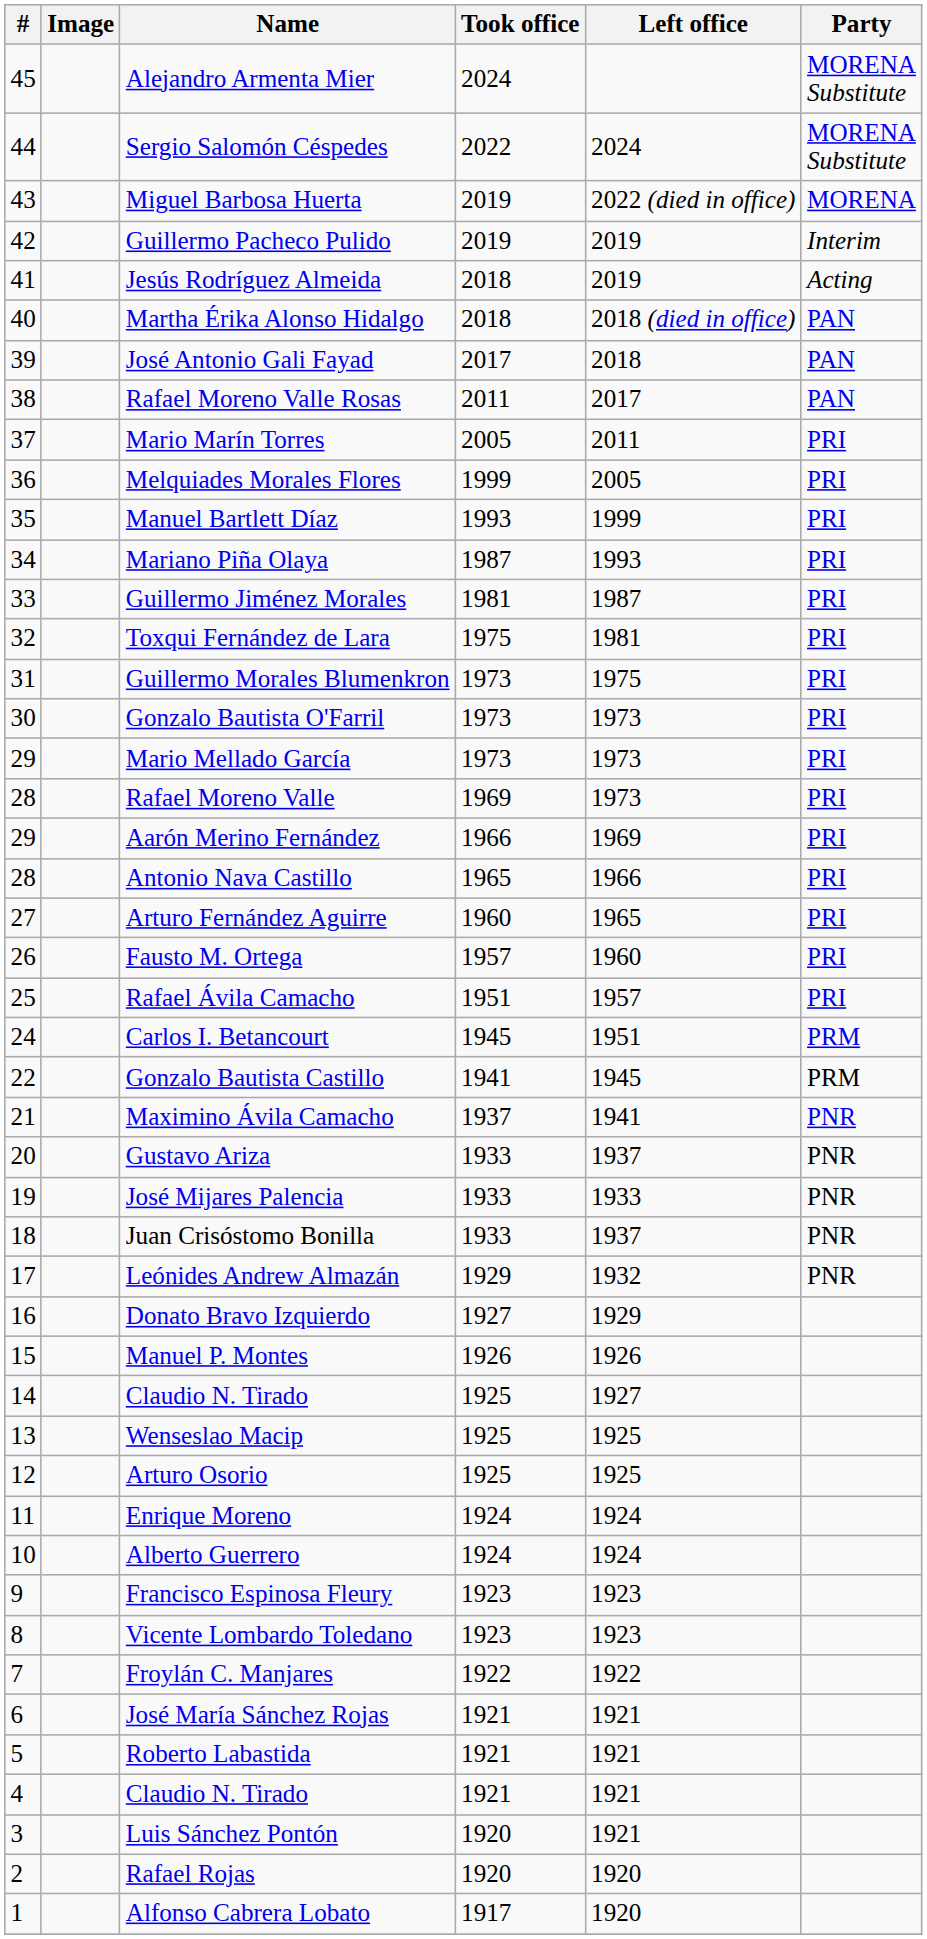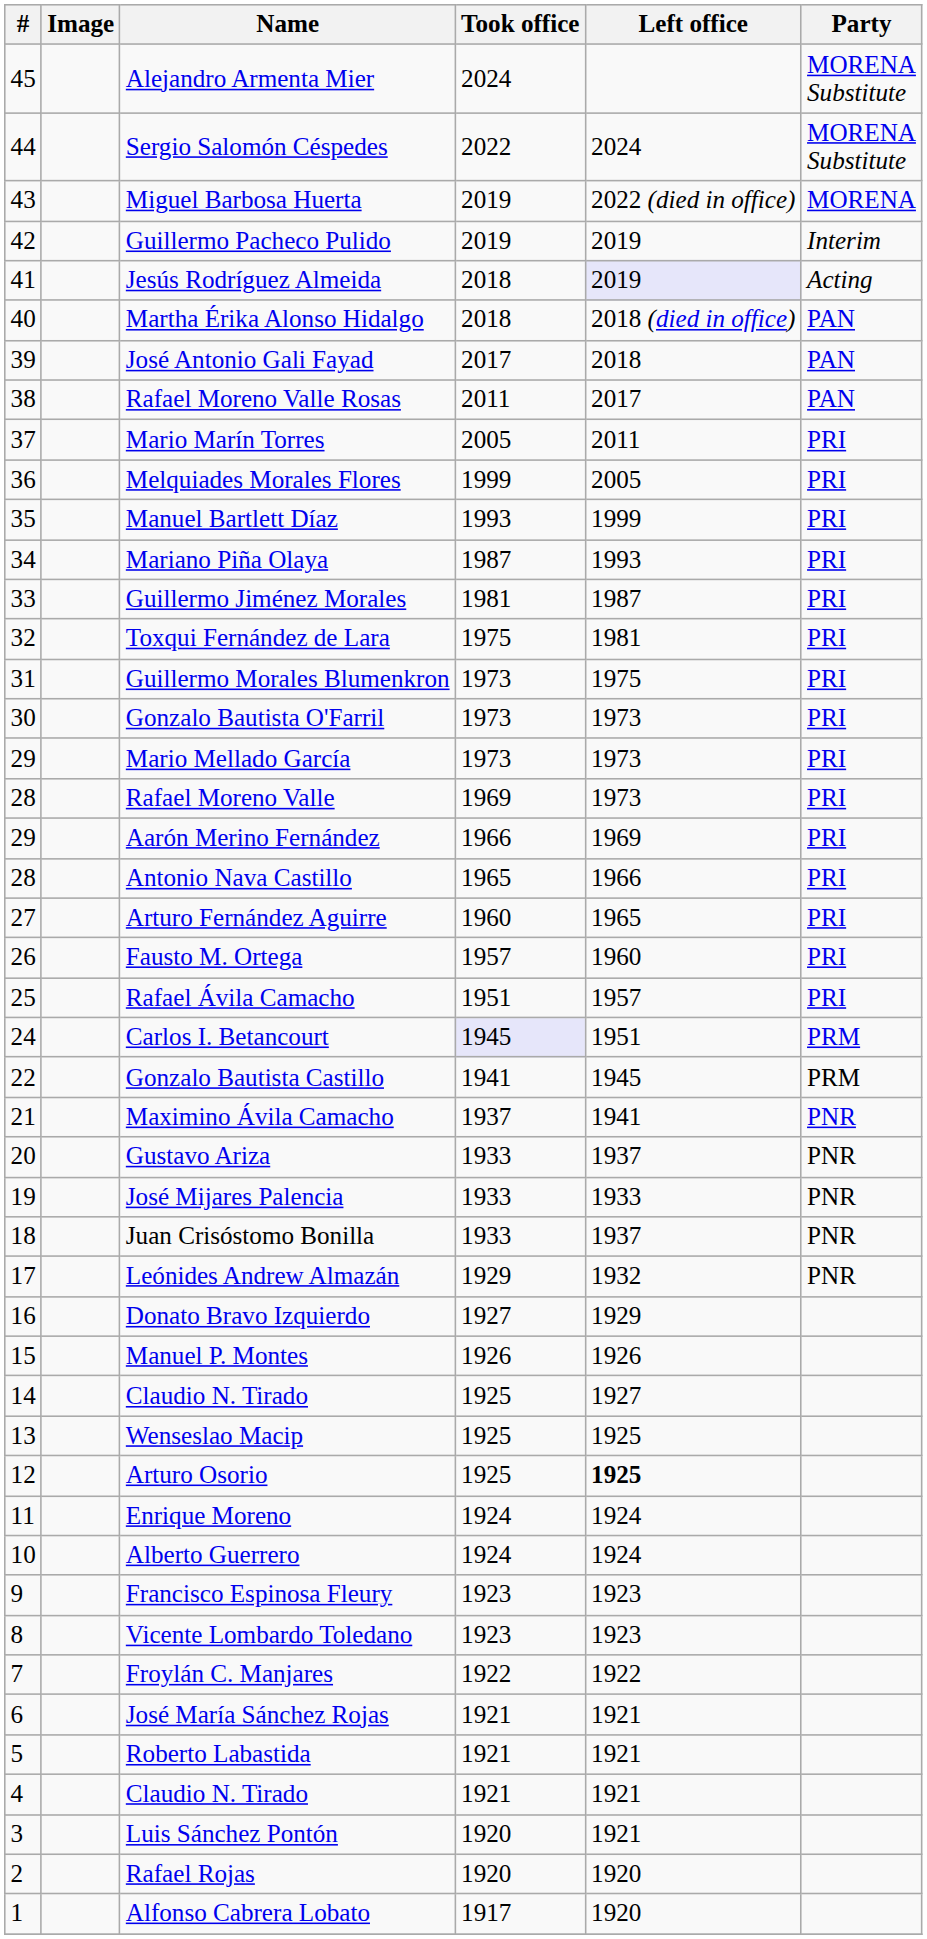(616, 280) no background -> (616, 280) lavender background
(486, 1037) no background -> (486, 1037) lavender background
(616, 1475) normal -> (616, 1475) bold
